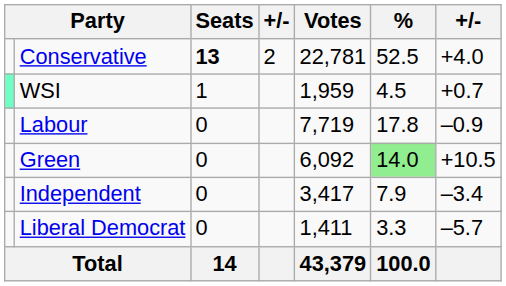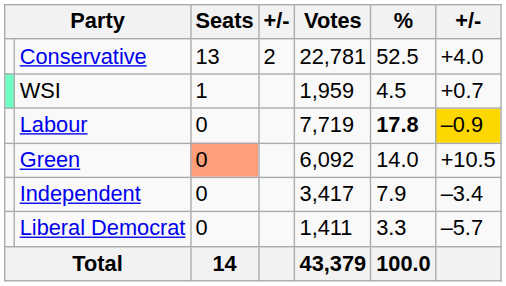(208, 56) bold -> (208, 56) normal
(397, 125) normal -> (397, 125) bold
(462, 125) no background -> (462, 125) gold background
(201, 159) no background -> (201, 159) lightsalmon background
(397, 159) lightgreen background -> (397, 159) no background
